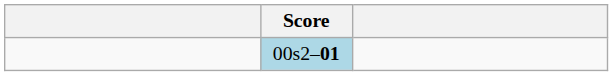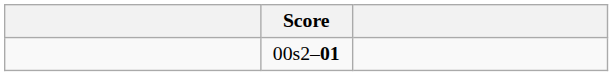(306, 53) lightblue background -> (306, 53) no background
